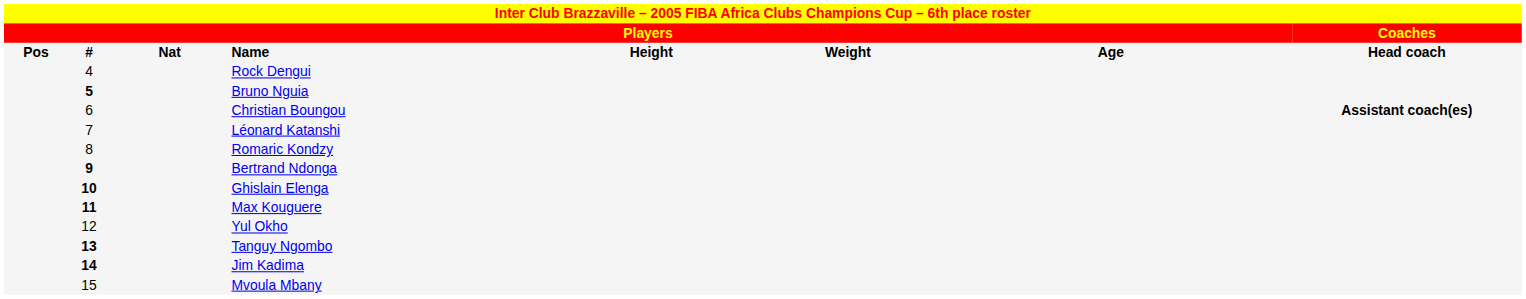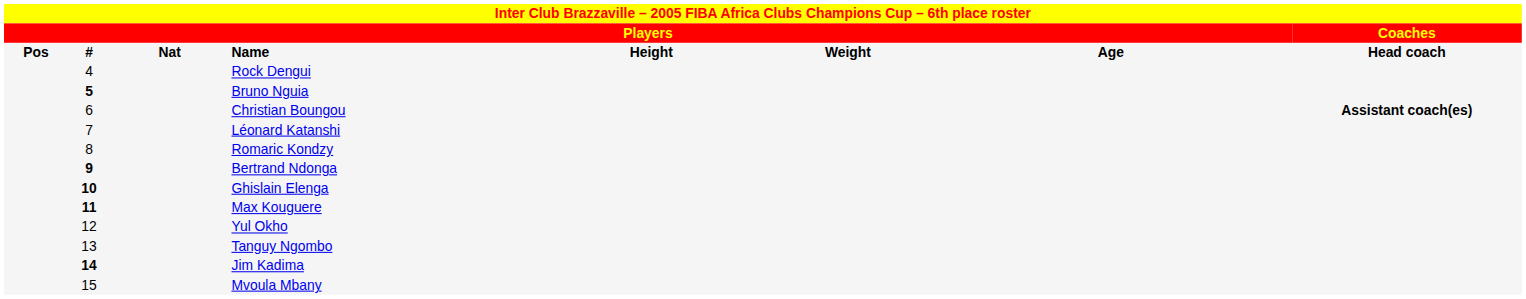(89, 246) bold -> (89, 246) normal
